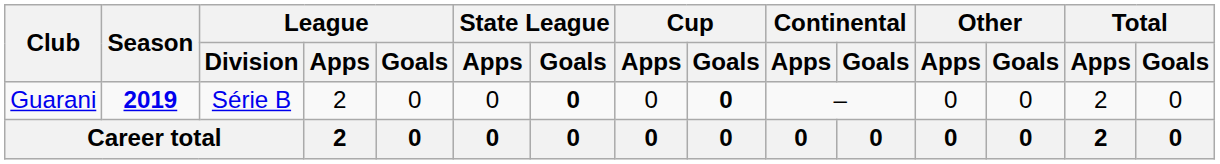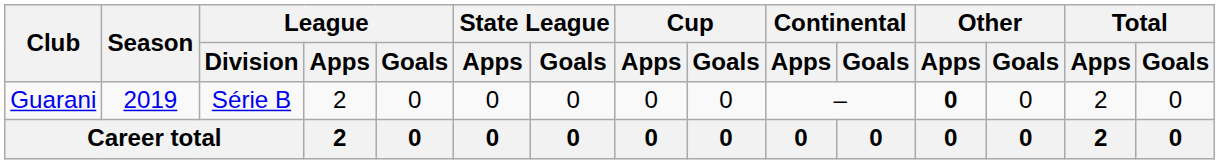(150, 100) bold -> (150, 100) normal
(573, 100) bold -> (573, 100) normal
(726, 100) bold -> (726, 100) normal
(951, 100) normal -> (951, 100) bold
